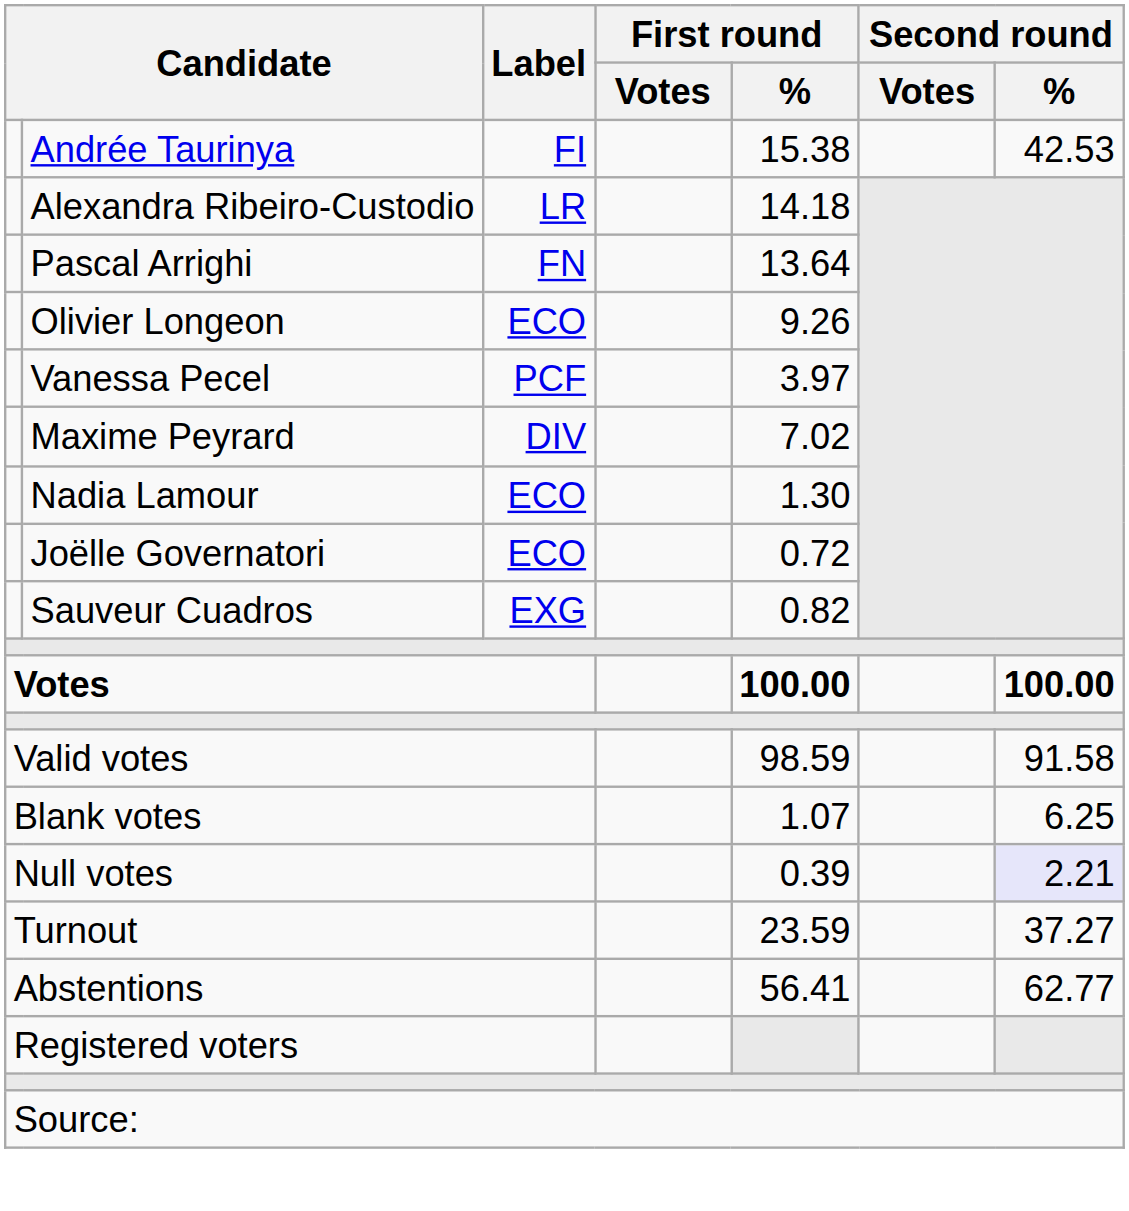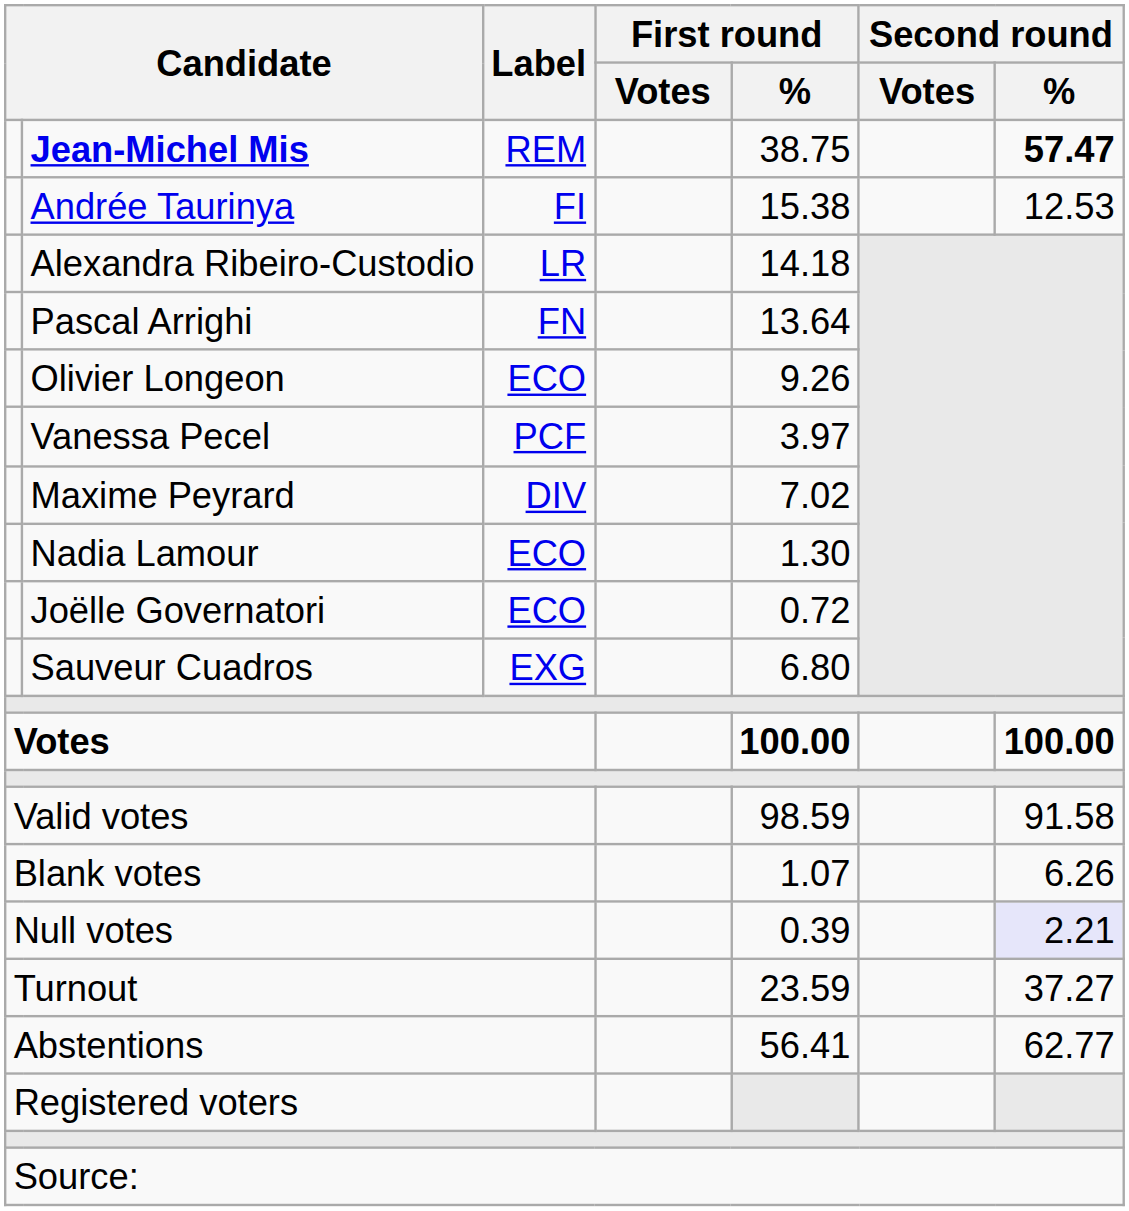+ row: (170, 149)
(1069, 149) 42.53 -> (1069, 207) 12.53
(815, 609) 0.82 -> (815, 667) 6.80
(1079, 816) 6.25 -> (1079, 873) 6.26
